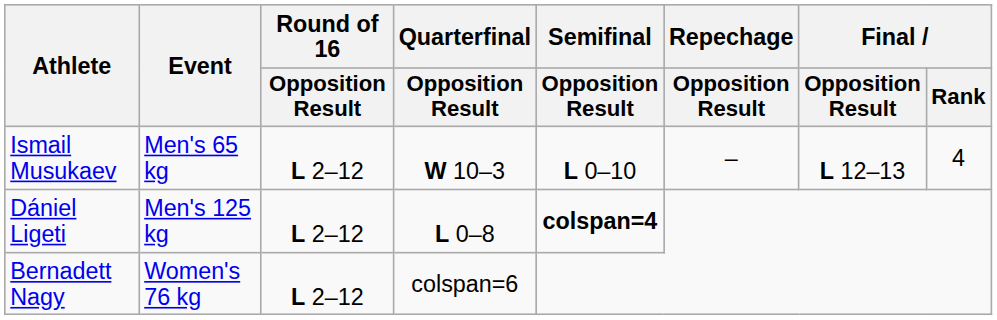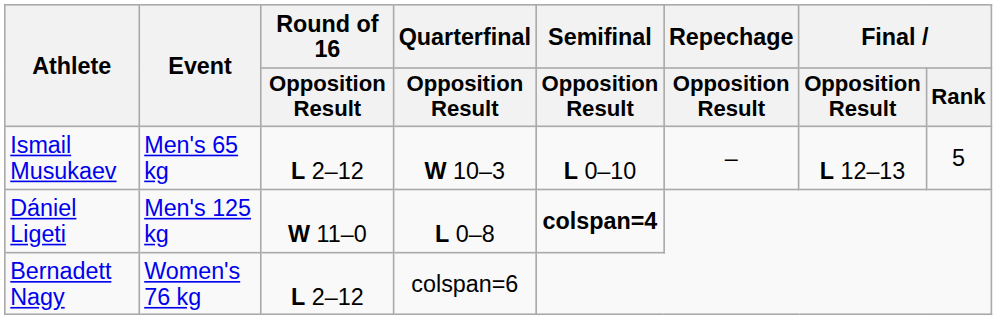(958, 158) 4 -> (958, 158) 5
(327, 234) L 2–12 -> (327, 234) W 11–0
